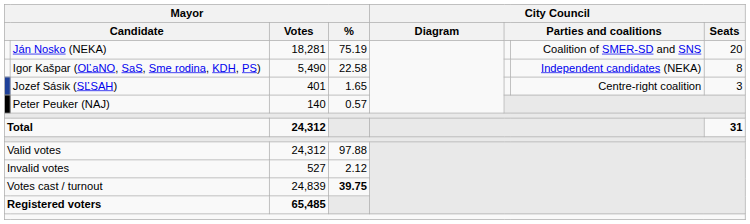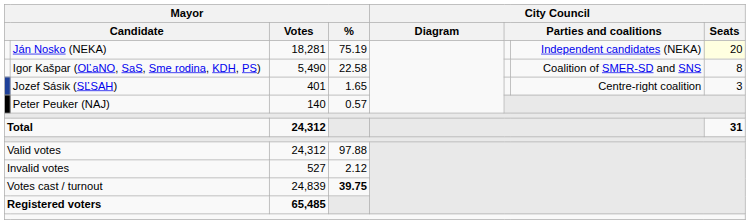(622, 49) Coalition of SMER-SD and SNS -> (621, 49) Independent candidates (NEKA)
(736, 49) no background -> (736, 49) lightyellow background
(621, 67) Independent candidates (NEKA) -> (622, 67) Coalition of SMER-SD and SNS
